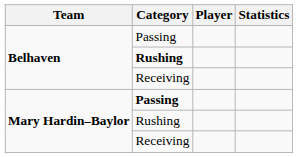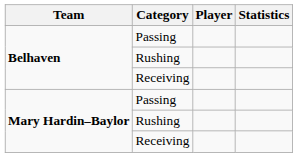(159, 57) bold -> (158, 57) normal
(157, 99) bold -> (156, 99) normal
